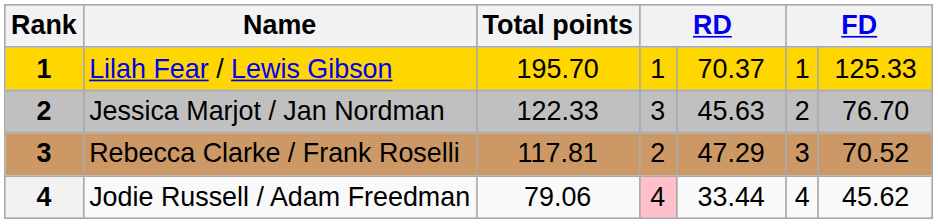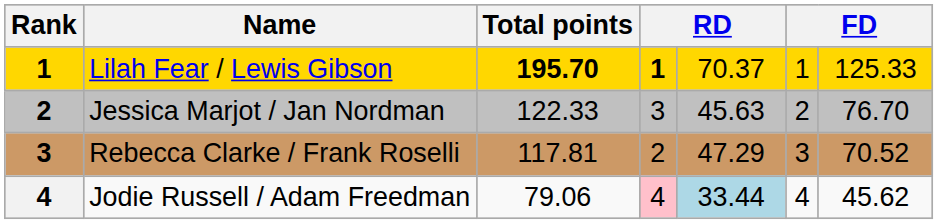(558, 68) normal -> (558, 68) bold
(658, 68) normal -> (658, 68) bold
(731, 196) no background -> (731, 196) lightblue background
